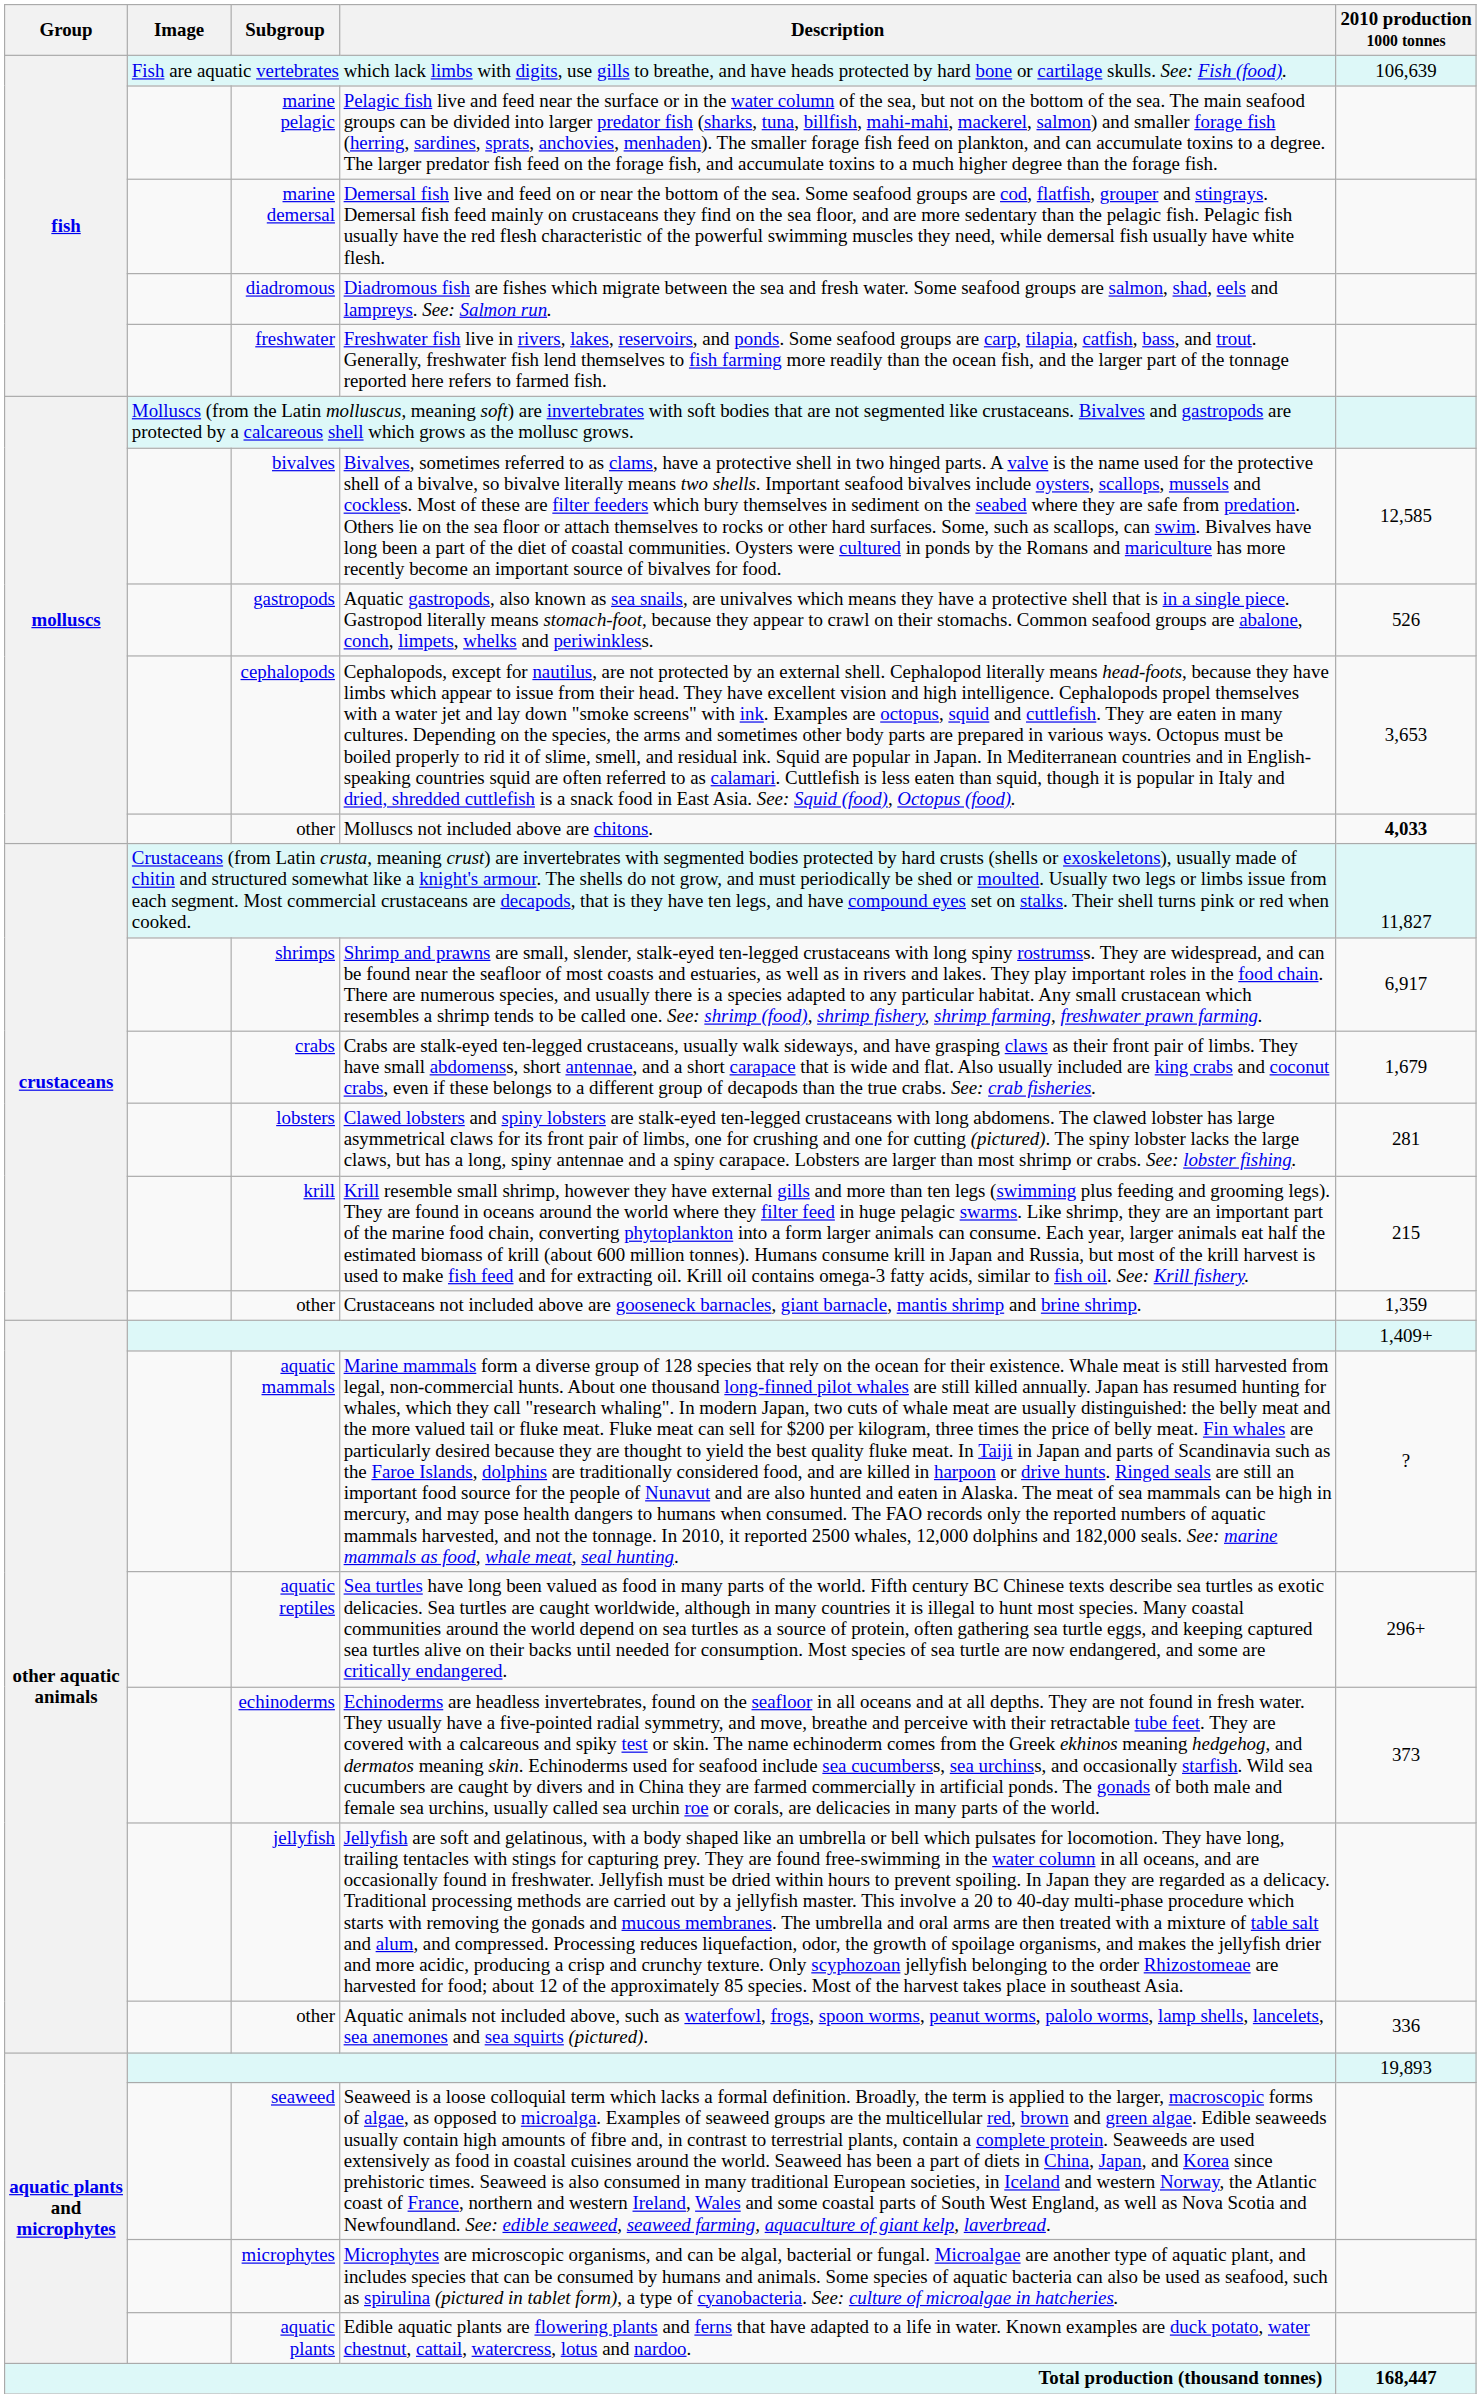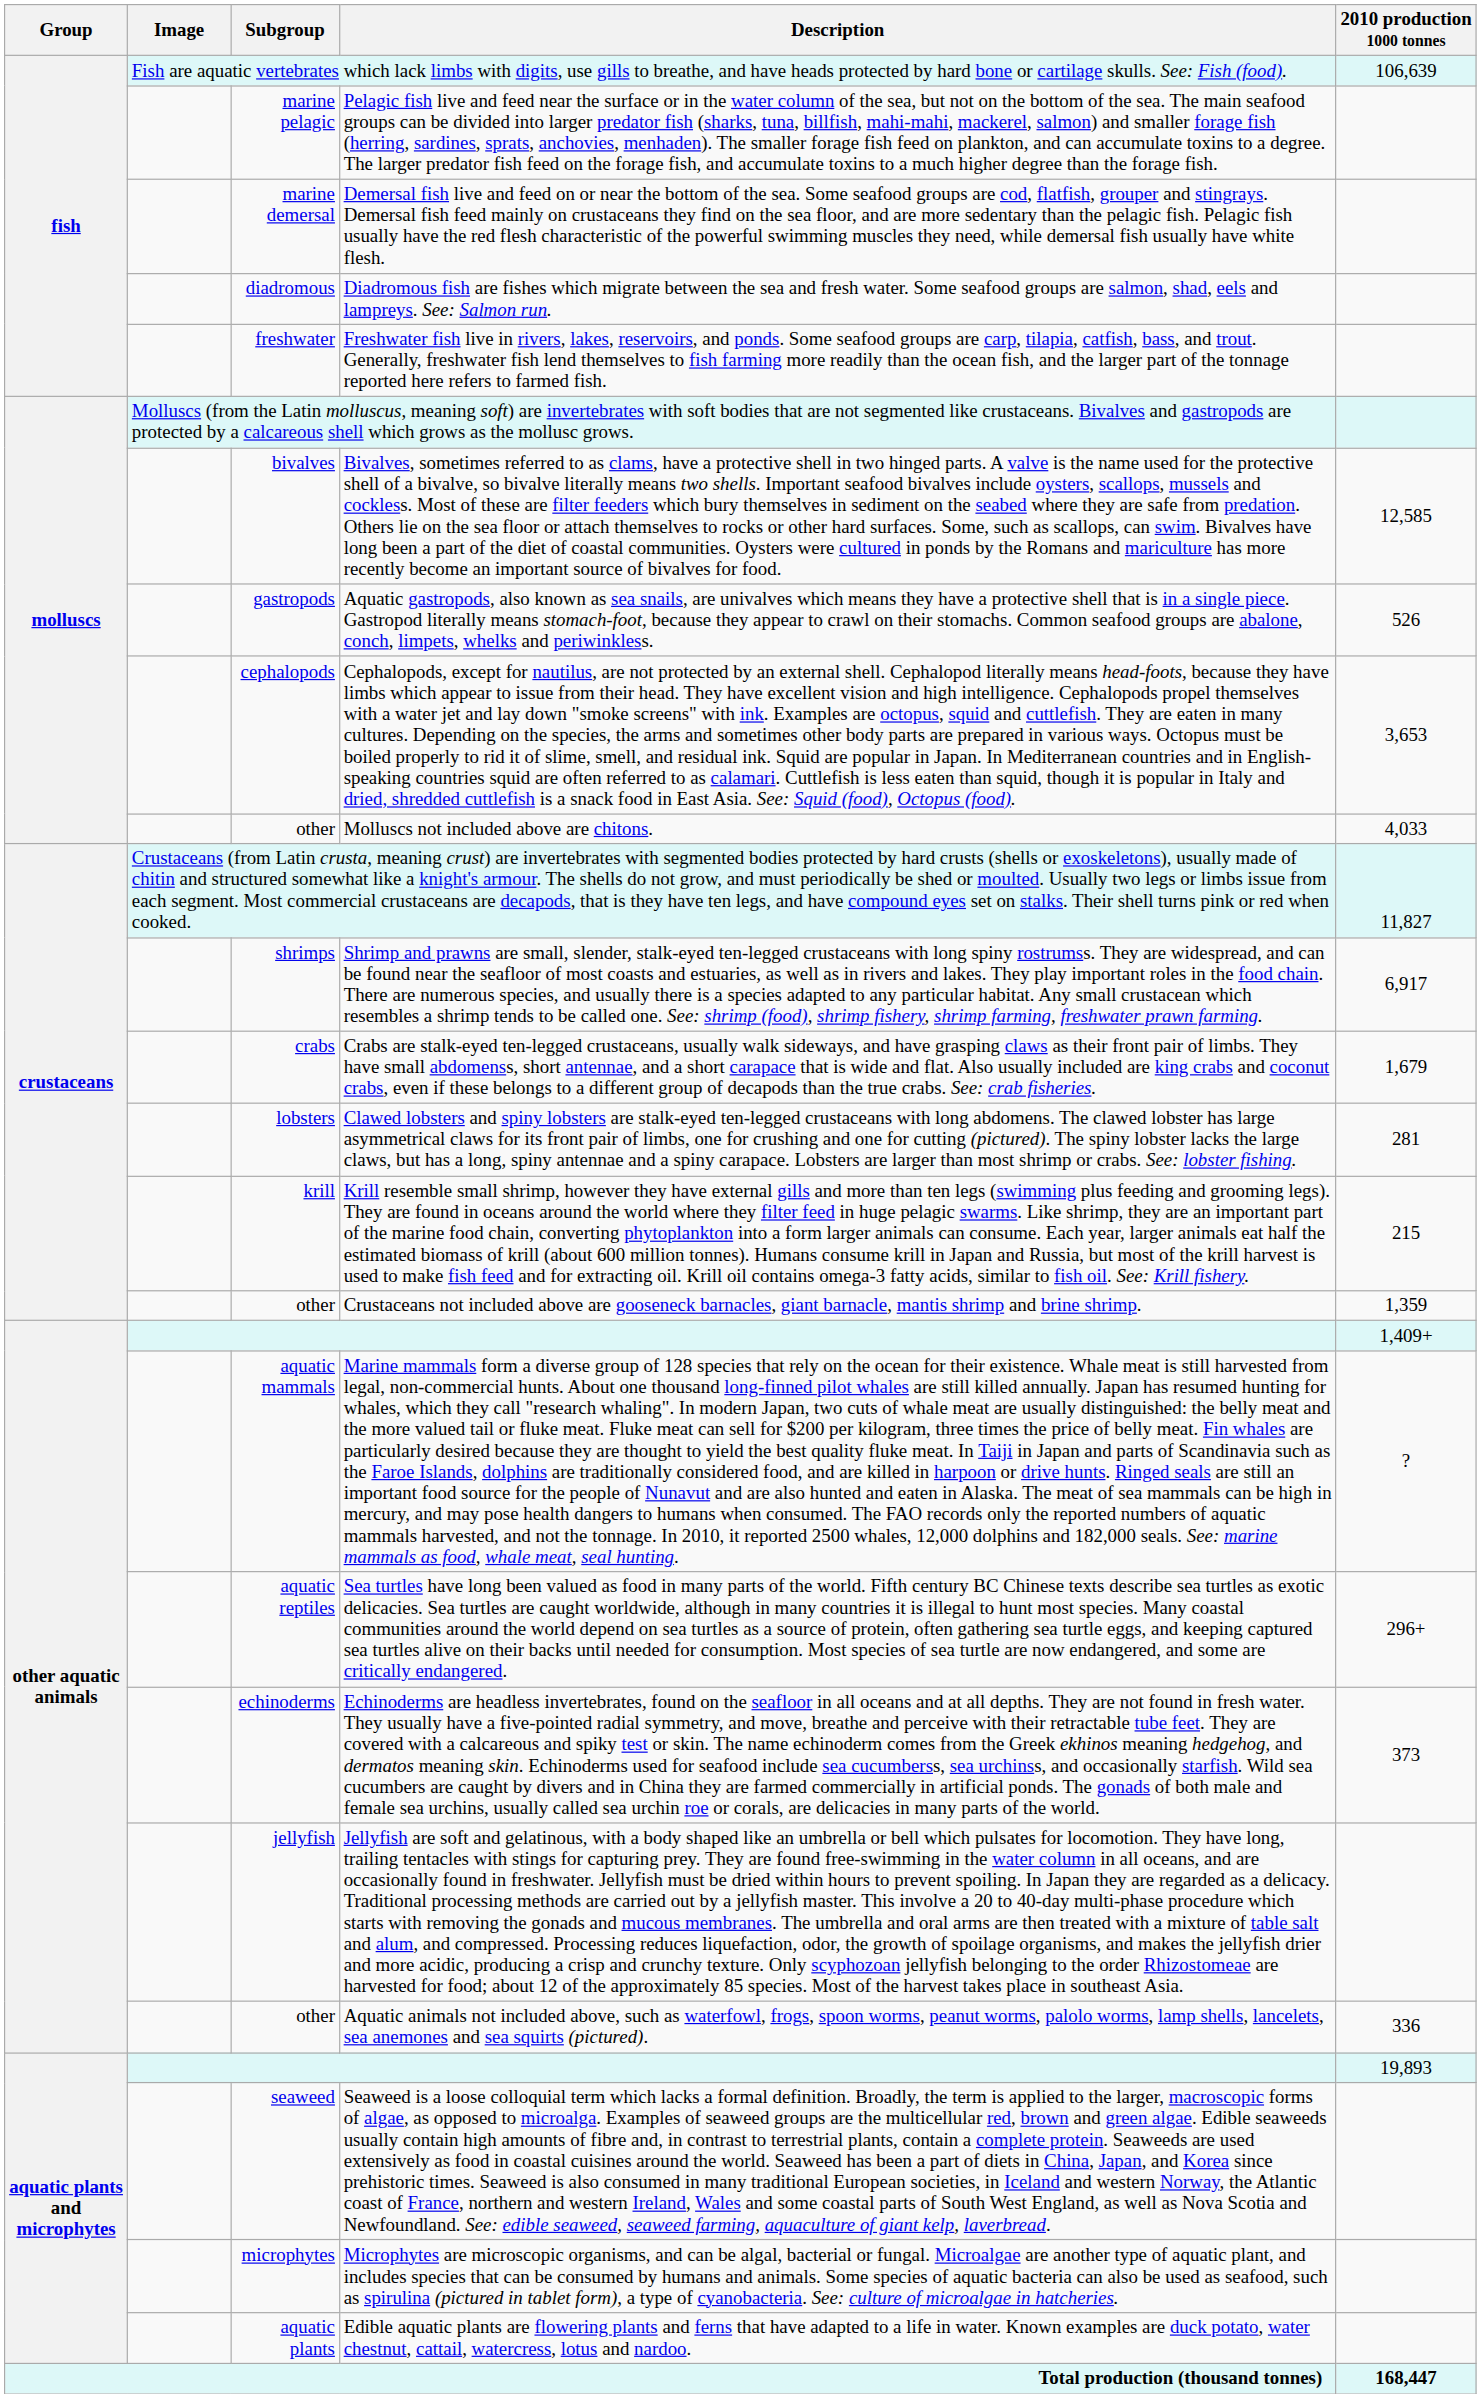(1406, 828) bold -> (1406, 828) normal
